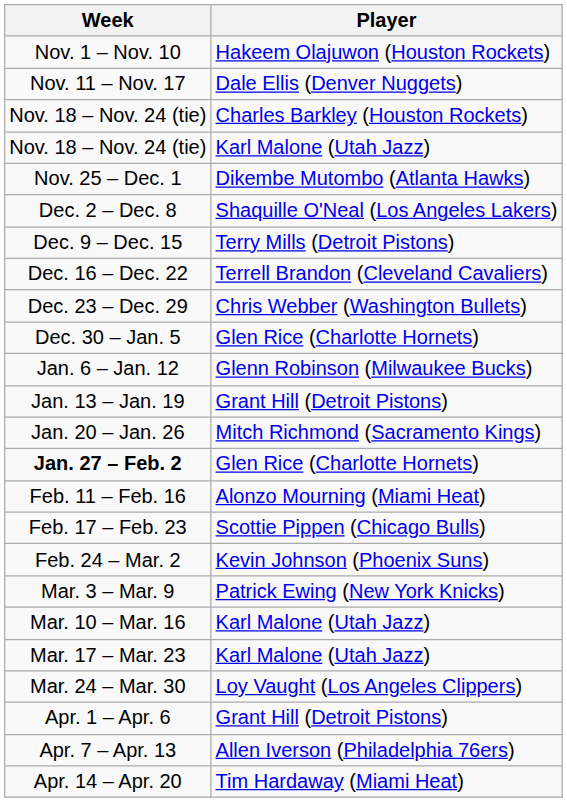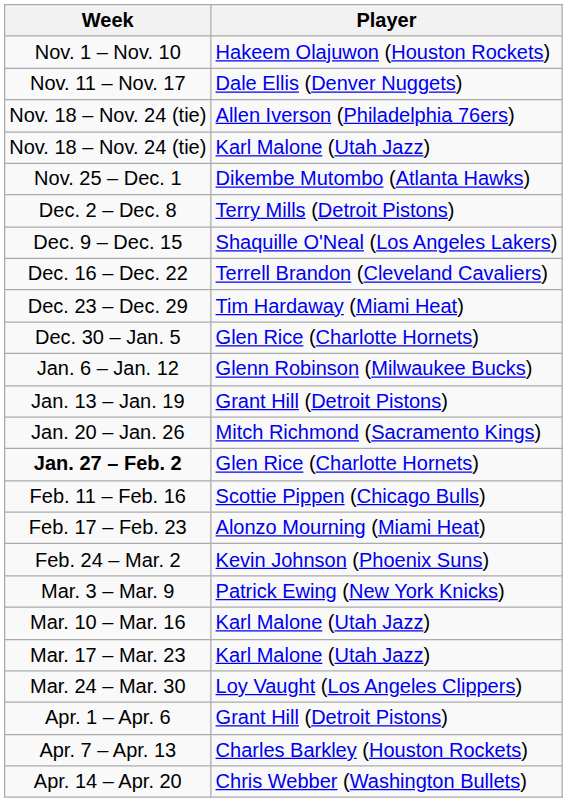(372, 115) Charles Barkley (Houston Rockets) -> (365, 115) Allen Iverson (Philadelphia 76ers)
(386, 210) Shaquille O'Neal (Los Angeles Lakers) -> (335, 210) Terry Mills (Detroit Pistons)
(335, 242) Terry Mills (Detroit Pistons) -> (386, 242) Shaquille O'Neal (Los Angeles Lakers)
(371, 305) Chris Webber (Washington Bullets) -> (340, 305) Tim Hardaway (Miami Heat)
(351, 496) Alonzo Mourning (Miami Heat) -> (351, 496) Scottie Pippen (Chicago Bulls)
(351, 527) Scottie Pippen (Chicago Bulls) -> (351, 527) Alonzo Mourning (Miami Heat)
(365, 749) Allen Iverson (Philadelphia 76ers) -> (372, 749) Charles Barkley (Houston Rockets)
(340, 781) Tim Hardaway (Miami Heat) -> (371, 781) Chris Webber (Washington Bullets)
